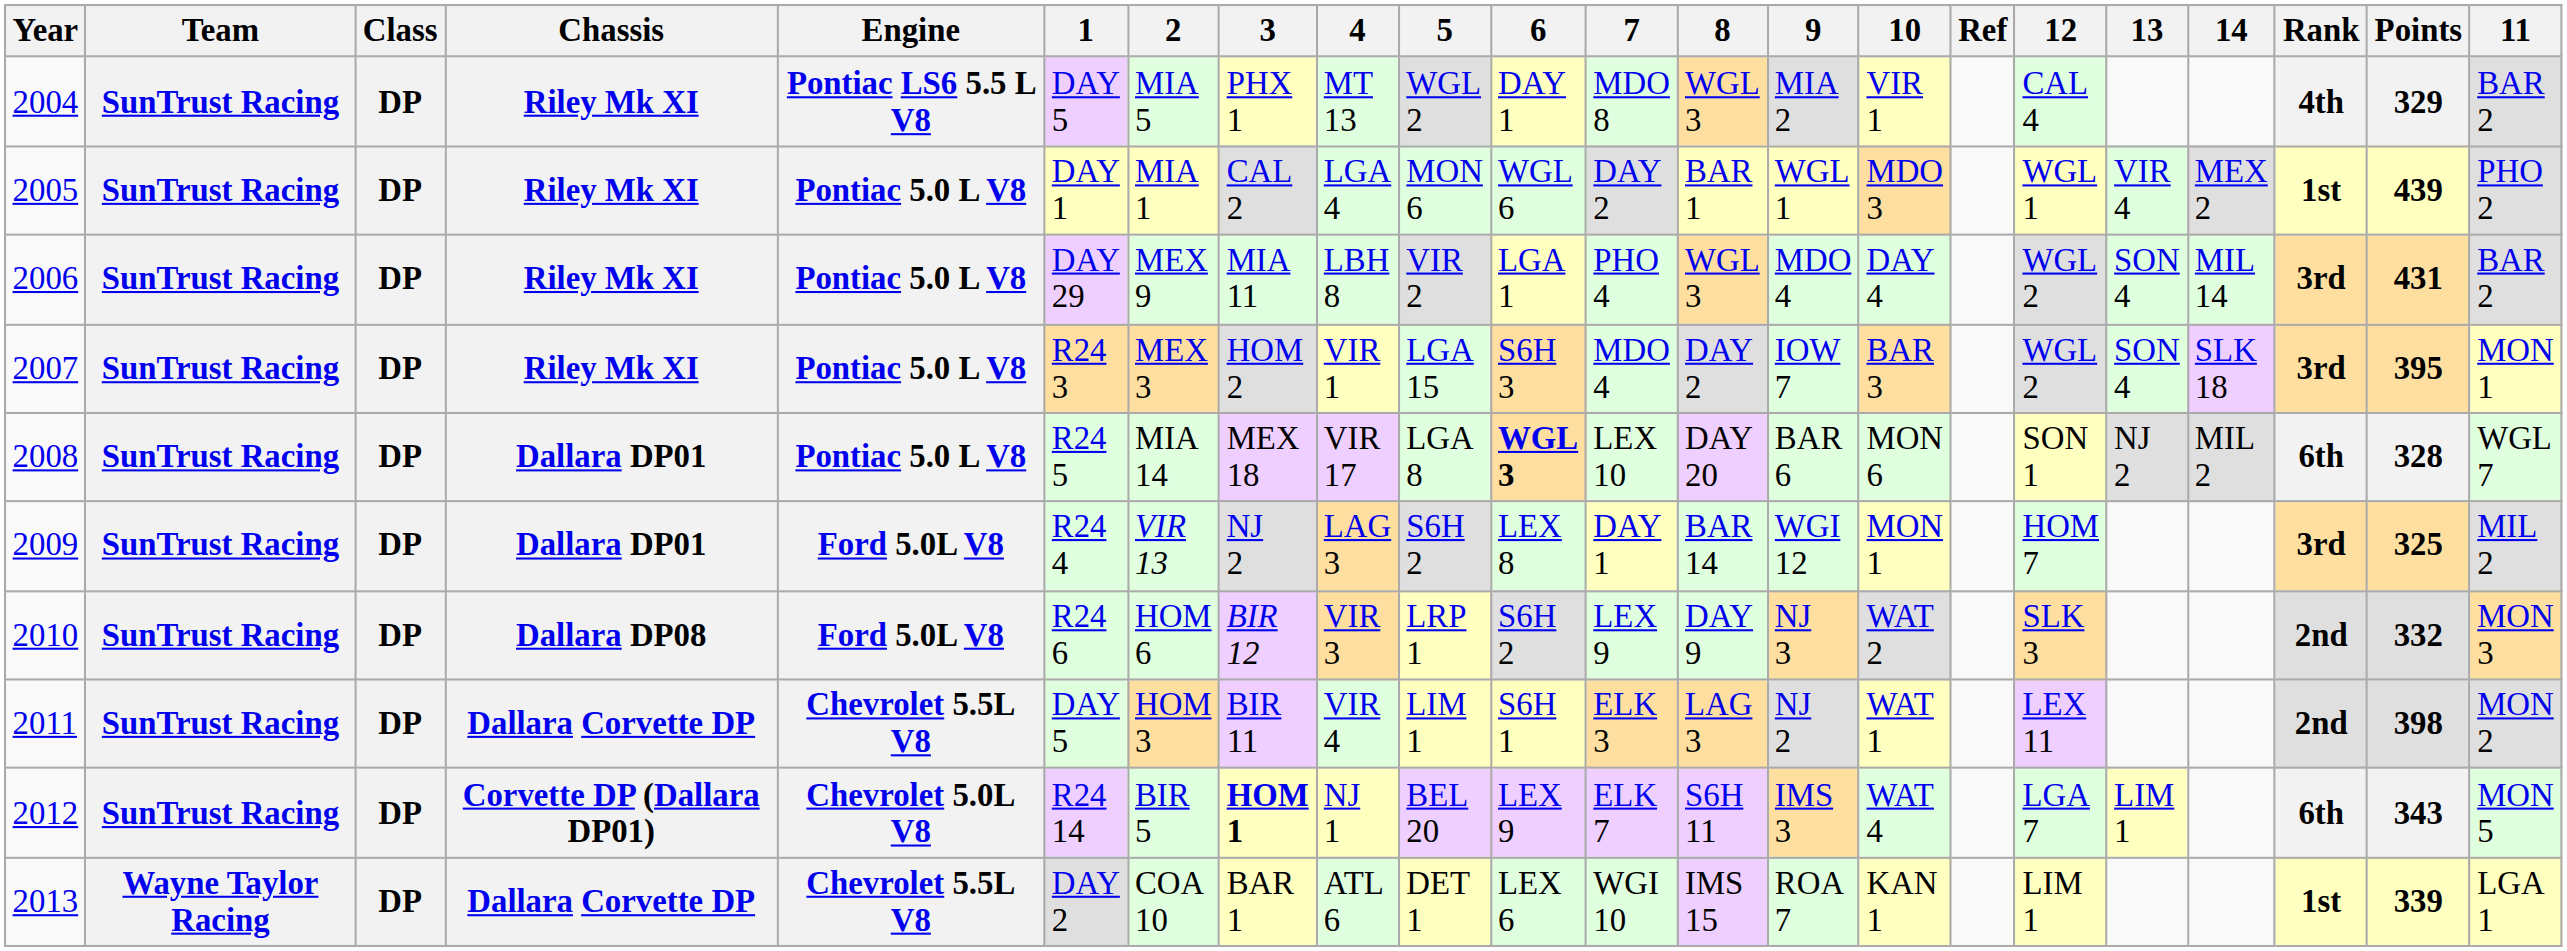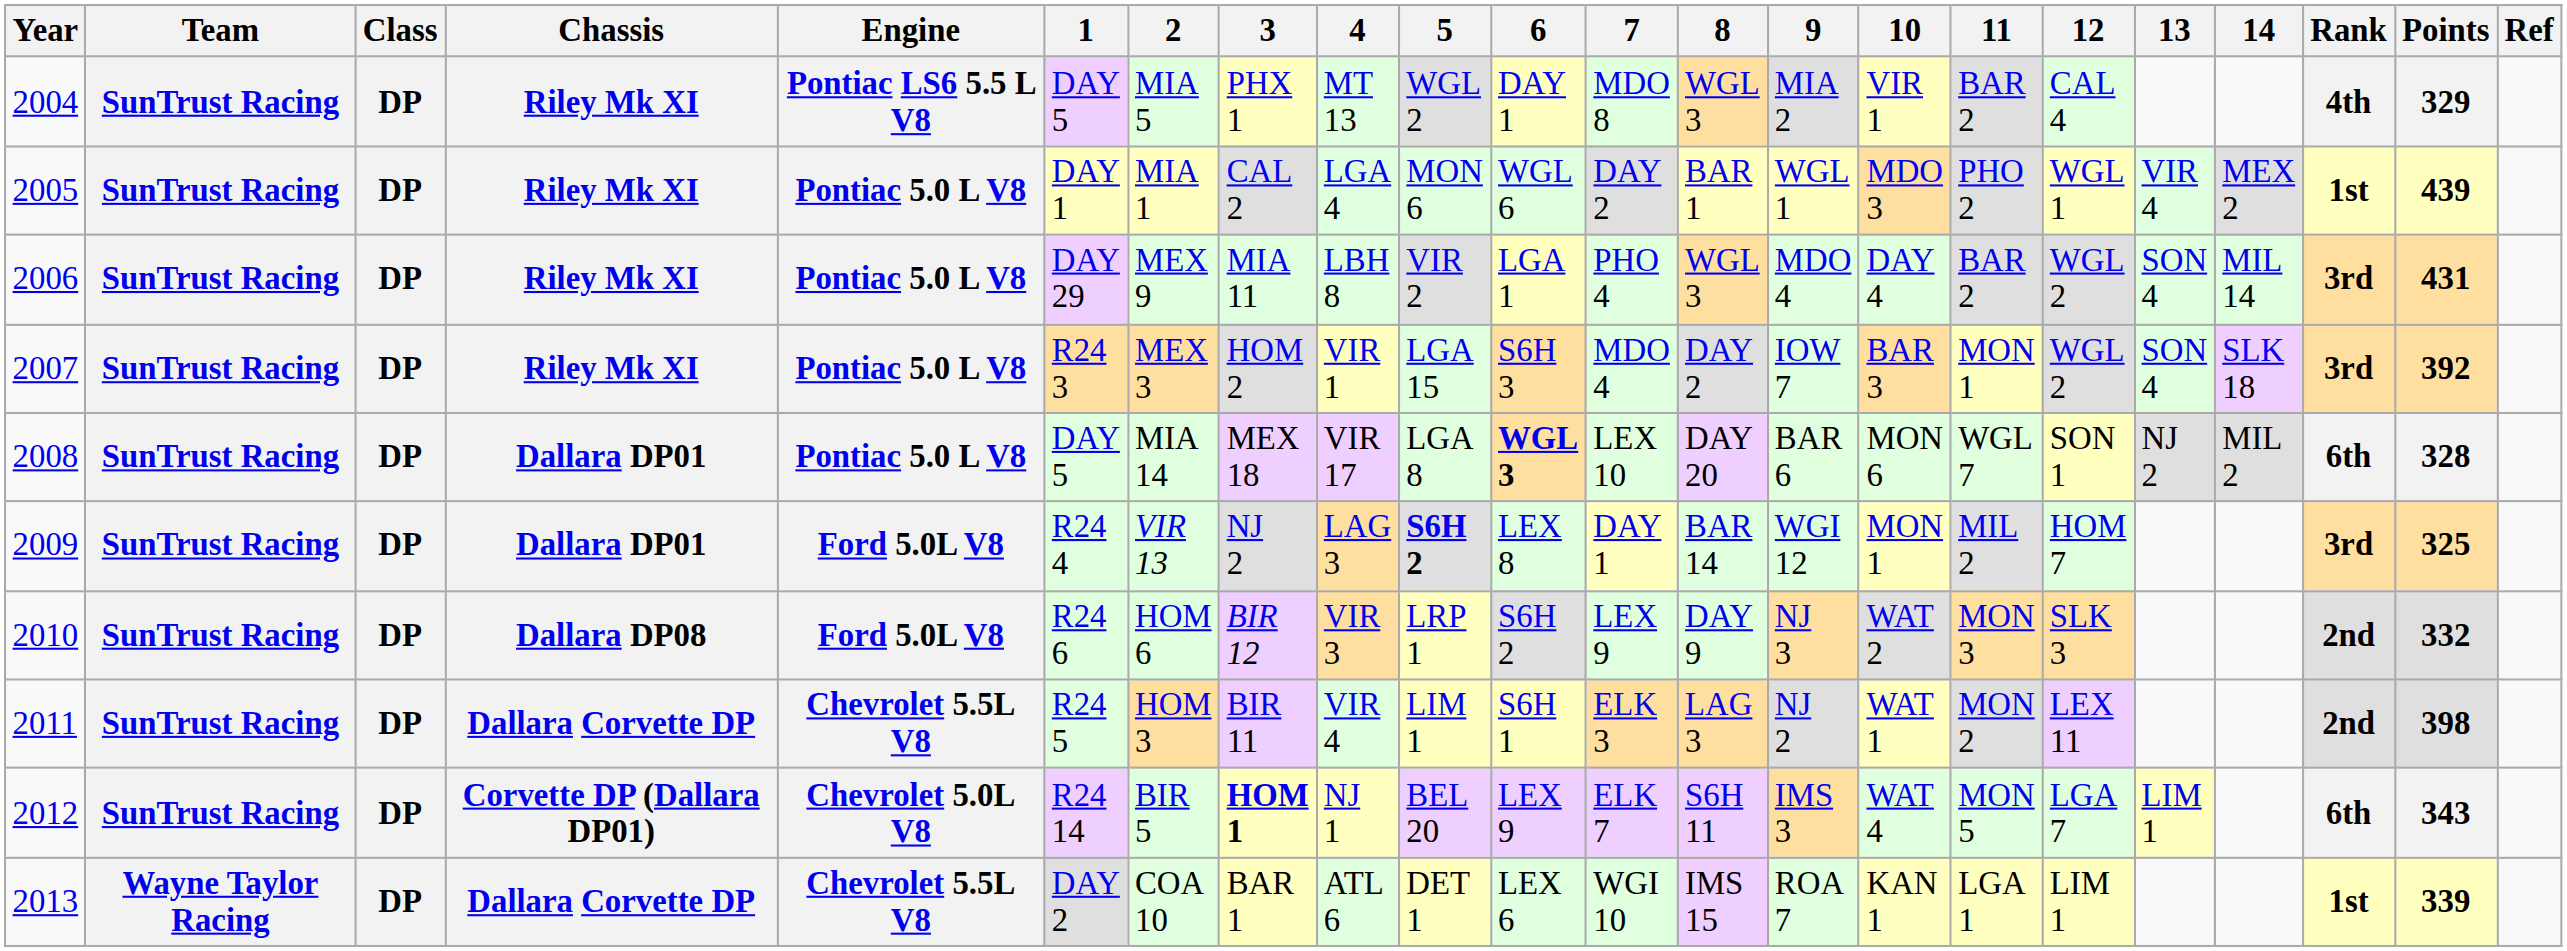columns swapped: (2516, 30) <-> (1983, 30)
(2418, 367) 395 -> (2446, 367) 392
(1079, 456) R24 5 -> (1086, 456) DAY 5
(1435, 545) normal -> (1436, 545) bold
(1086, 723) DAY 5 -> (1079, 723) R24 5
